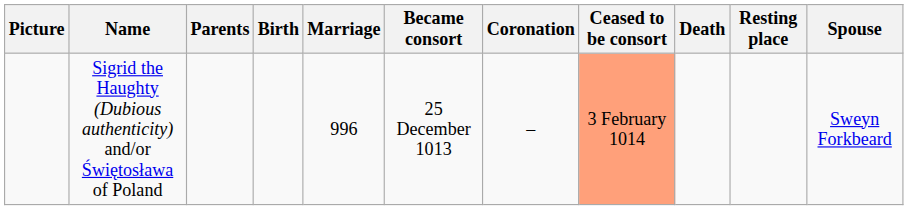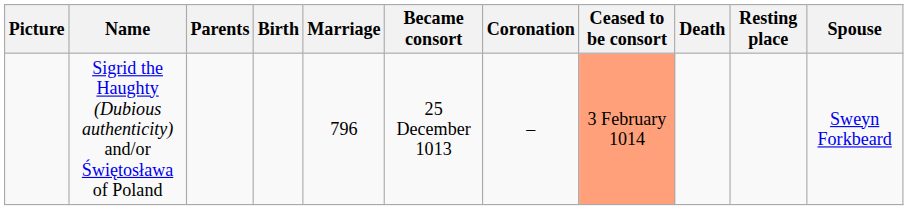(344, 128) 996 -> (344, 128) 796
